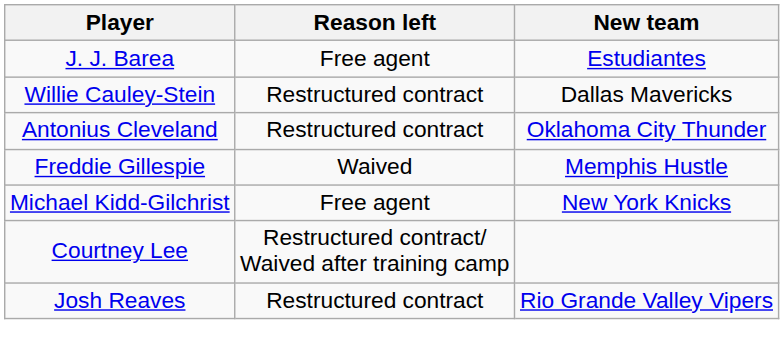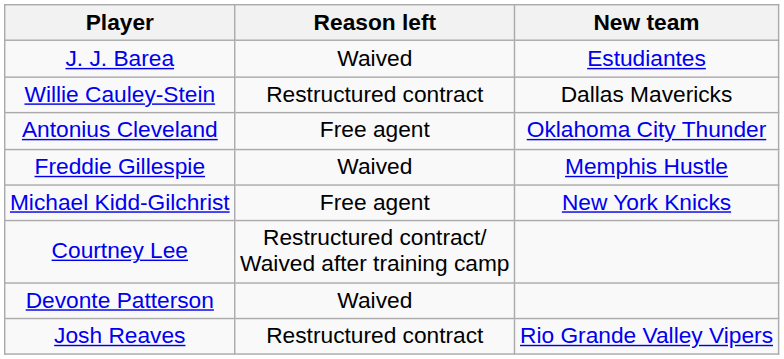(375, 58) Free agent -> (375, 58) Waived
(375, 130) Restructured contract -> (375, 130) Free agent
+ row: (120, 300)
